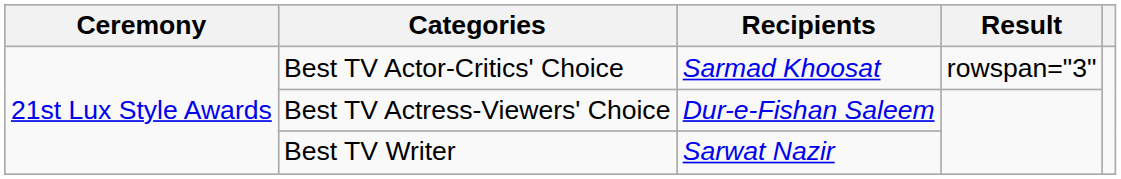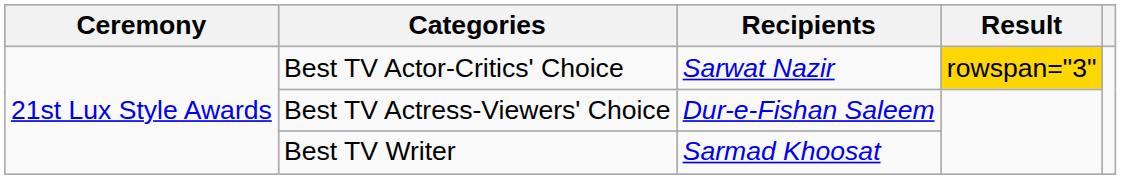(782, 67) Sarmad Khoosat -> (759, 67) Sarwat Nazir
(1022, 67) no background -> (1022, 67) gold background
(759, 151) Sarwat Nazir -> (782, 151) Sarmad Khoosat
